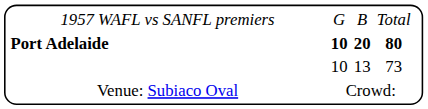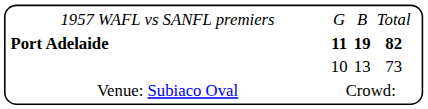(339, 43) 10 -> (339, 43) 11
(362, 43) 20 -> (362, 43) 19
(394, 43) 80 -> (394, 43) 82
